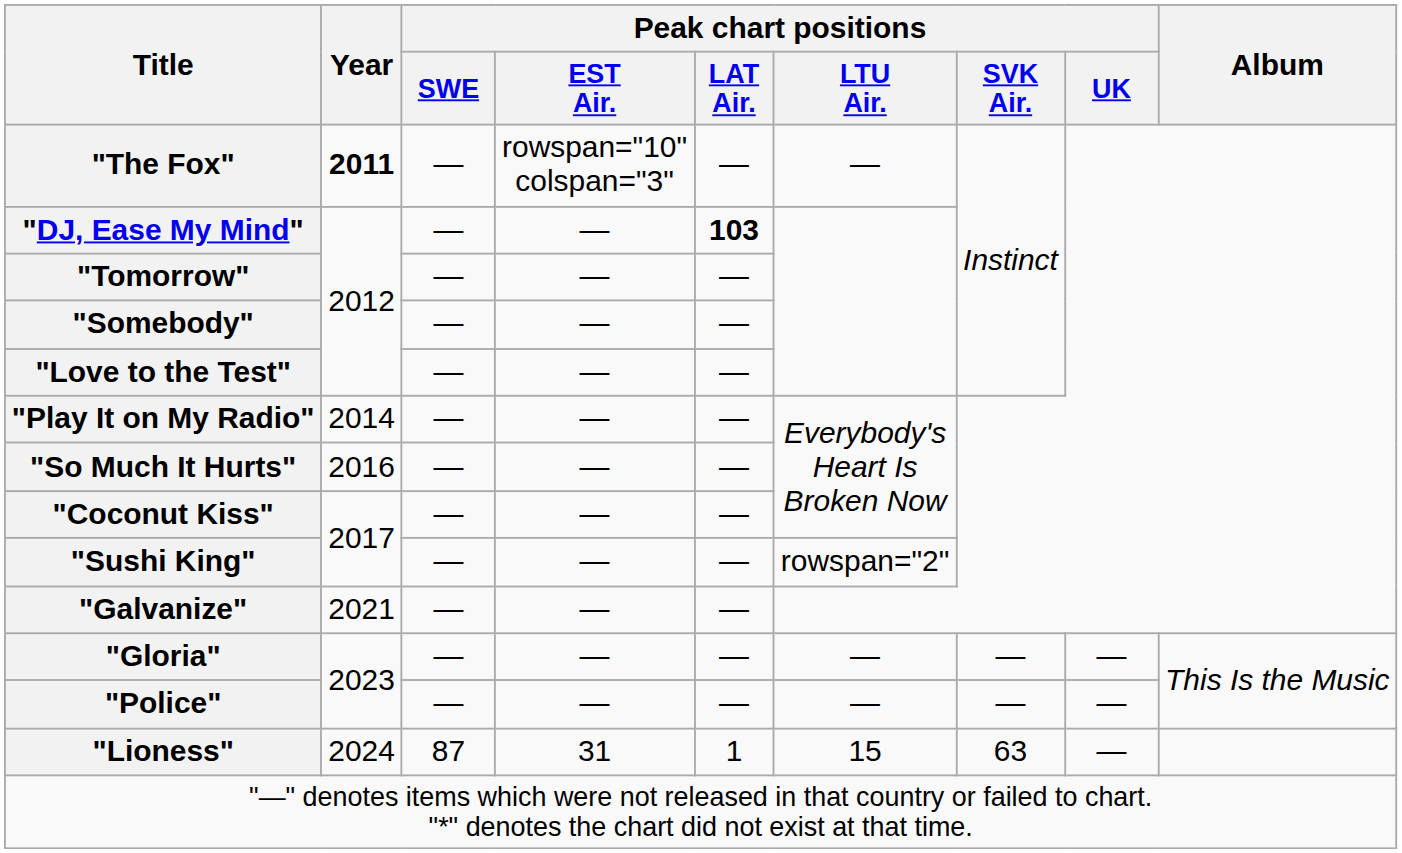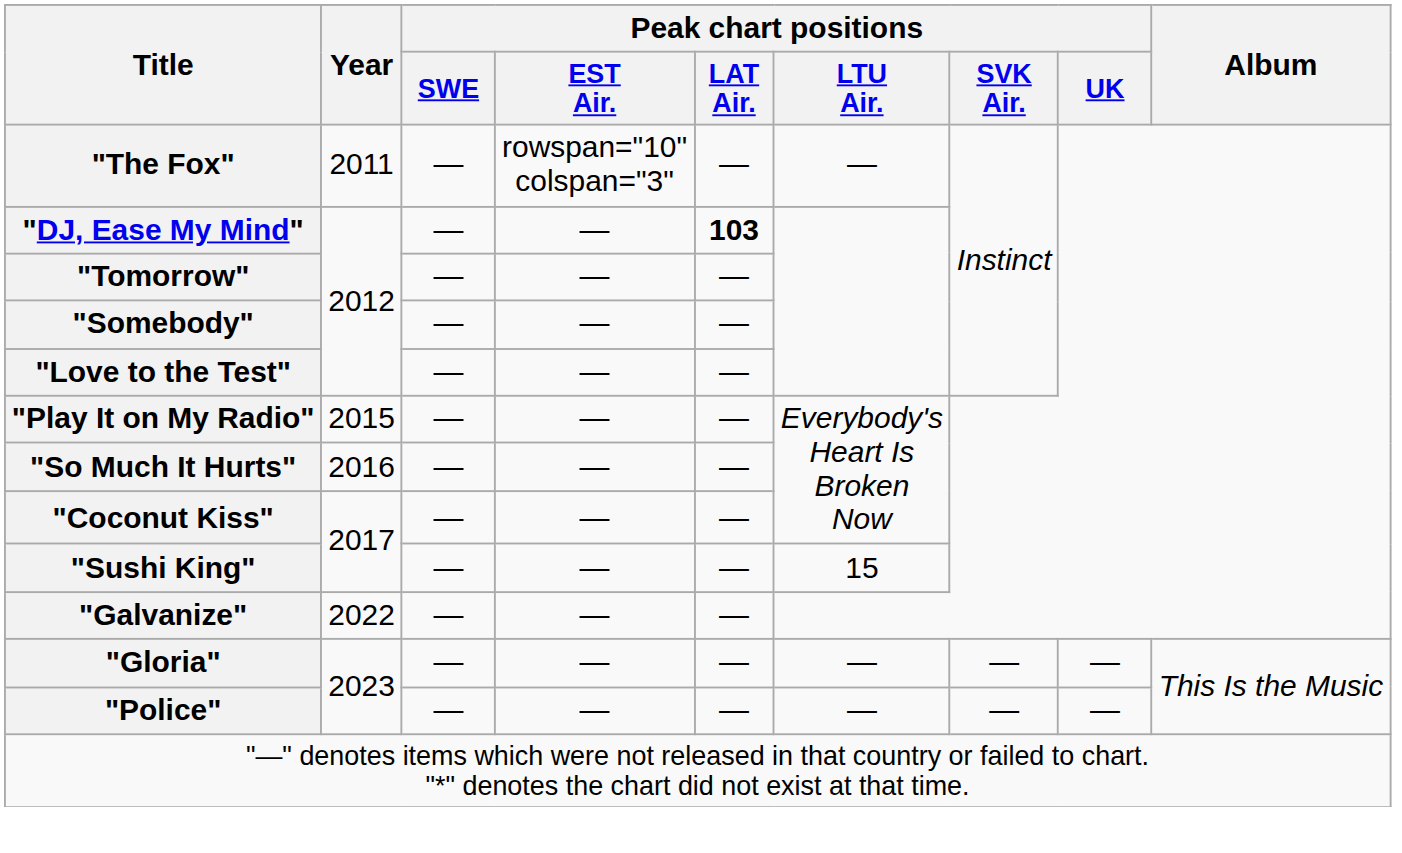(362, 164) bold -> (362, 164) normal
(362, 419) 2014 -> (362, 419) 2015
(865, 561) rowspan="2" -> (862, 567) 15
(362, 608) 2021 -> (362, 614) 2022
- row: (163, 751)
